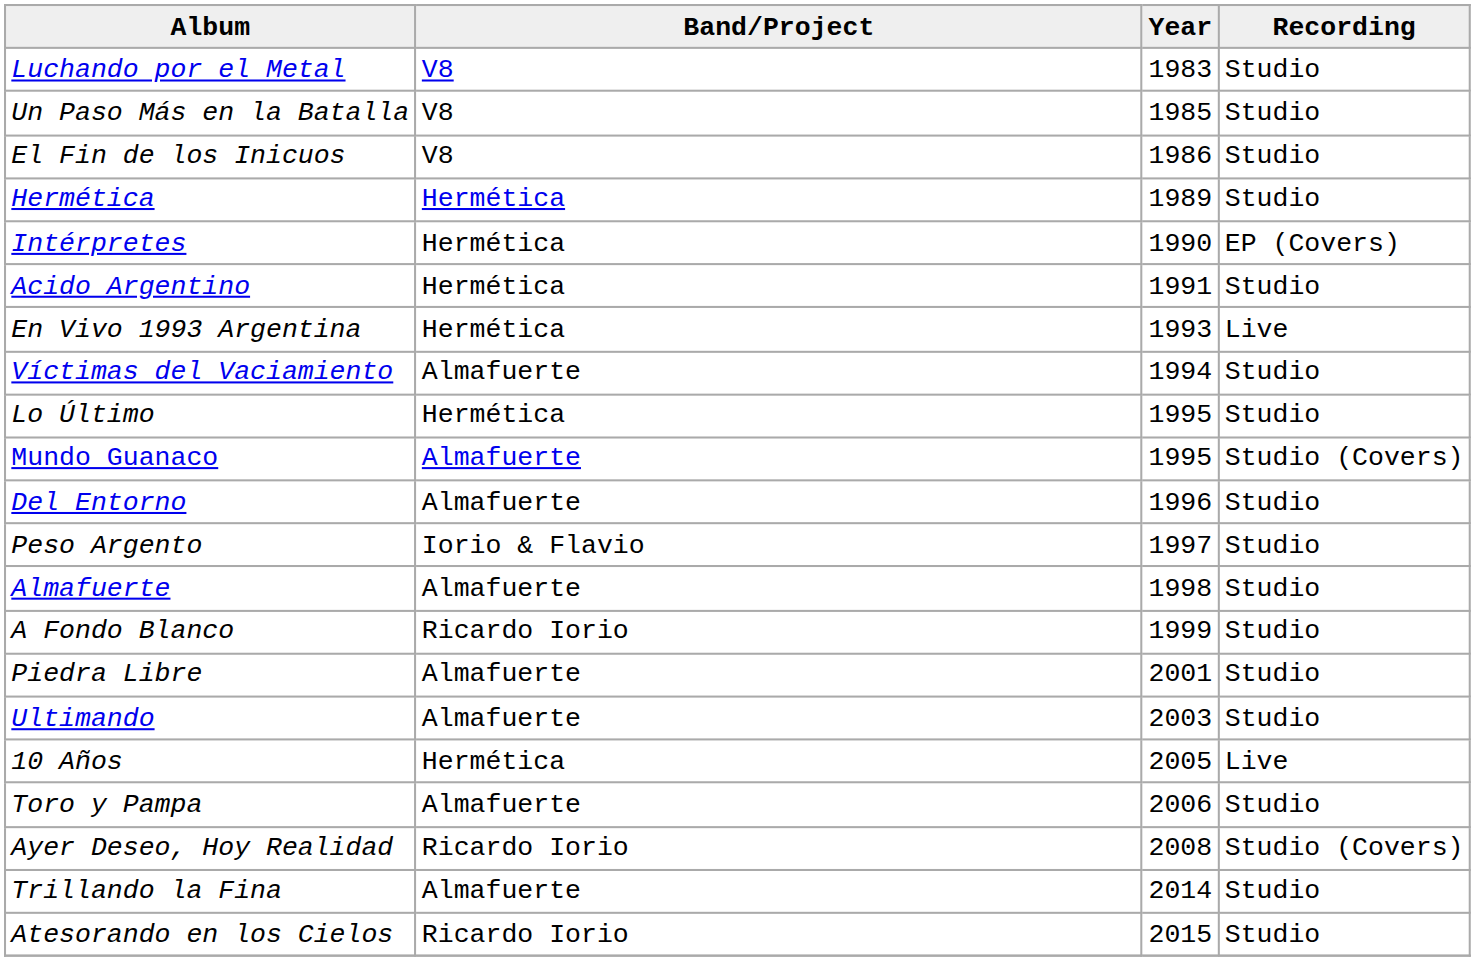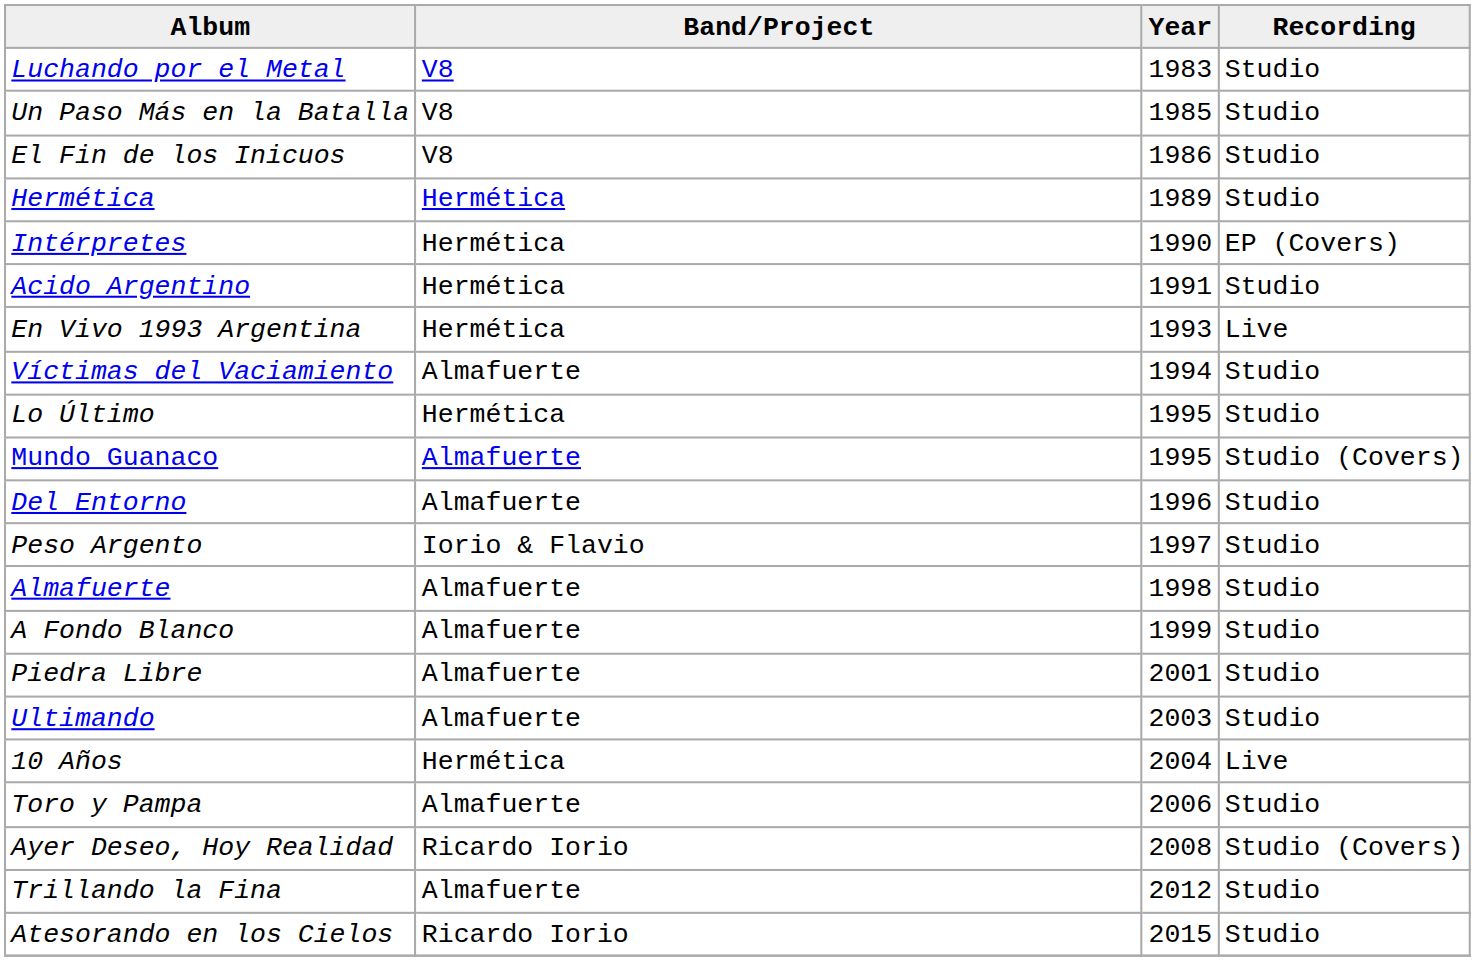(525, 632) Ricardo Iorio -> (501, 632) Almafuerte
(1180, 761) 2005 -> (1180, 761) 2004
(1180, 891) 2014 -> (1180, 891) 2012
